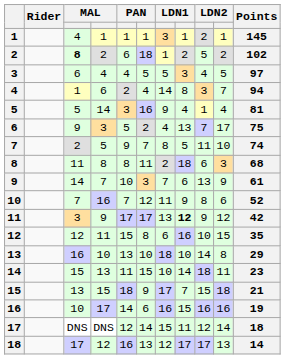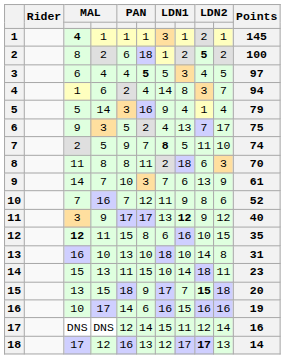(77, 37) normal -> (77, 37) bold
(77, 55) bold -> (77, 55) normal
(204, 55) normal -> (204, 55) bold
(257, 55) 102 -> (257, 55) 100
(146, 74) normal -> (146, 74) bold
(257, 110) 81 -> (257, 110) 79
(165, 146) normal -> (165, 146) bold
(257, 164) 68 -> (257, 164) 70
(257, 218) 42 -> (257, 218) 40
(77, 236) normal -> (77, 236) bold
(257, 255) 29 -> (257, 255) 31
(204, 291) normal -> (204, 291) bold
(257, 291) 21 -> (257, 291) 20
(257, 327) 18 -> (257, 327) 16
(204, 345) normal -> (204, 345) bold
